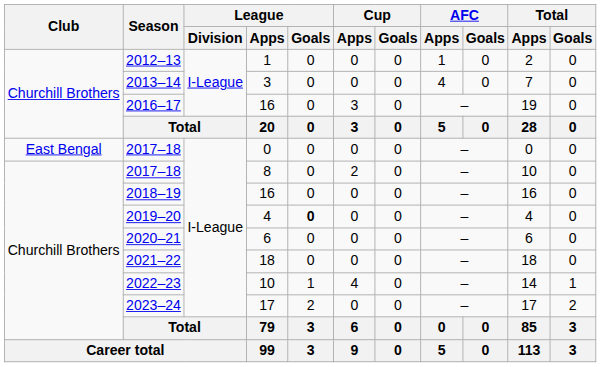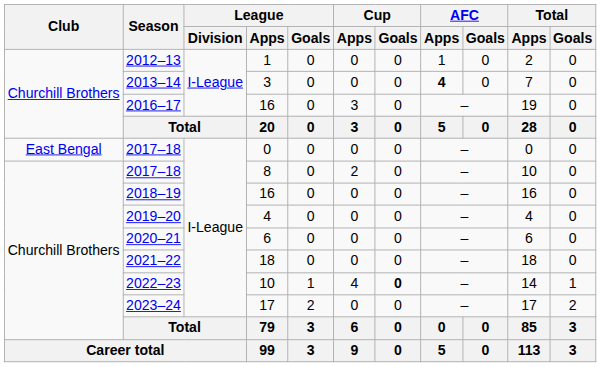(442, 82) normal -> (442, 82) bold
(311, 216) bold -> (311, 216) normal
(398, 283) normal -> (398, 283) bold
